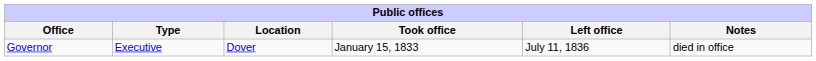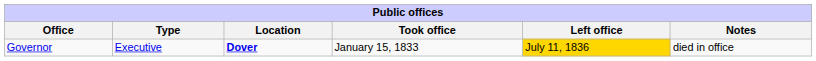(241, 47) normal -> (242, 47) bold
(557, 47) no background -> (557, 47) gold background
